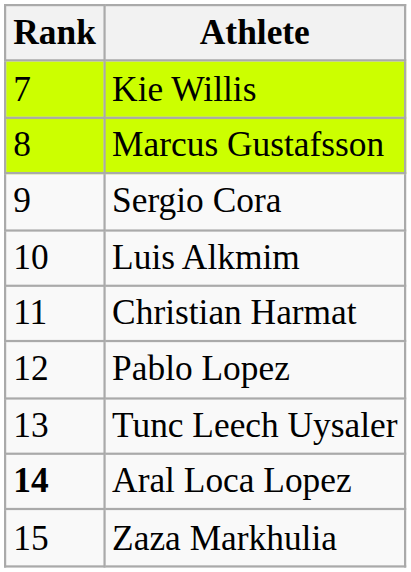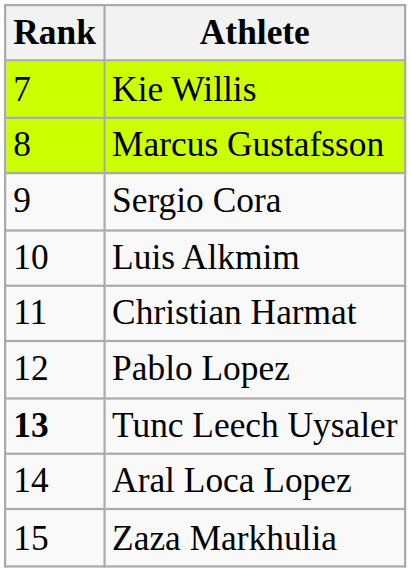(31, 425) normal -> (31, 425) bold
(31, 481) bold -> (31, 481) normal
